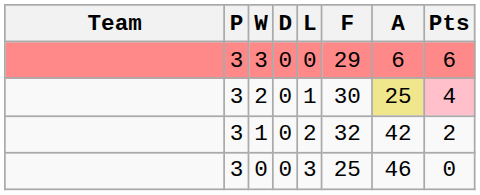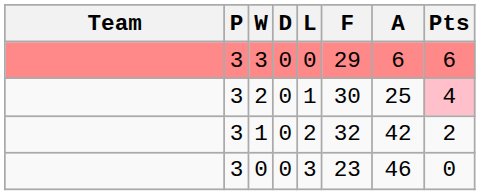(398, 97) khaki background -> (398, 97) no background
(347, 171) 25 -> (347, 171) 23
